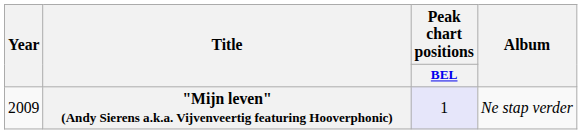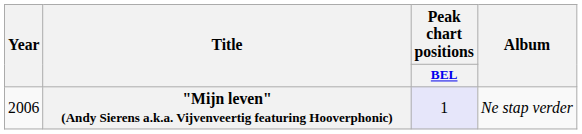(24, 107) 2009 -> (24, 107) 2006
